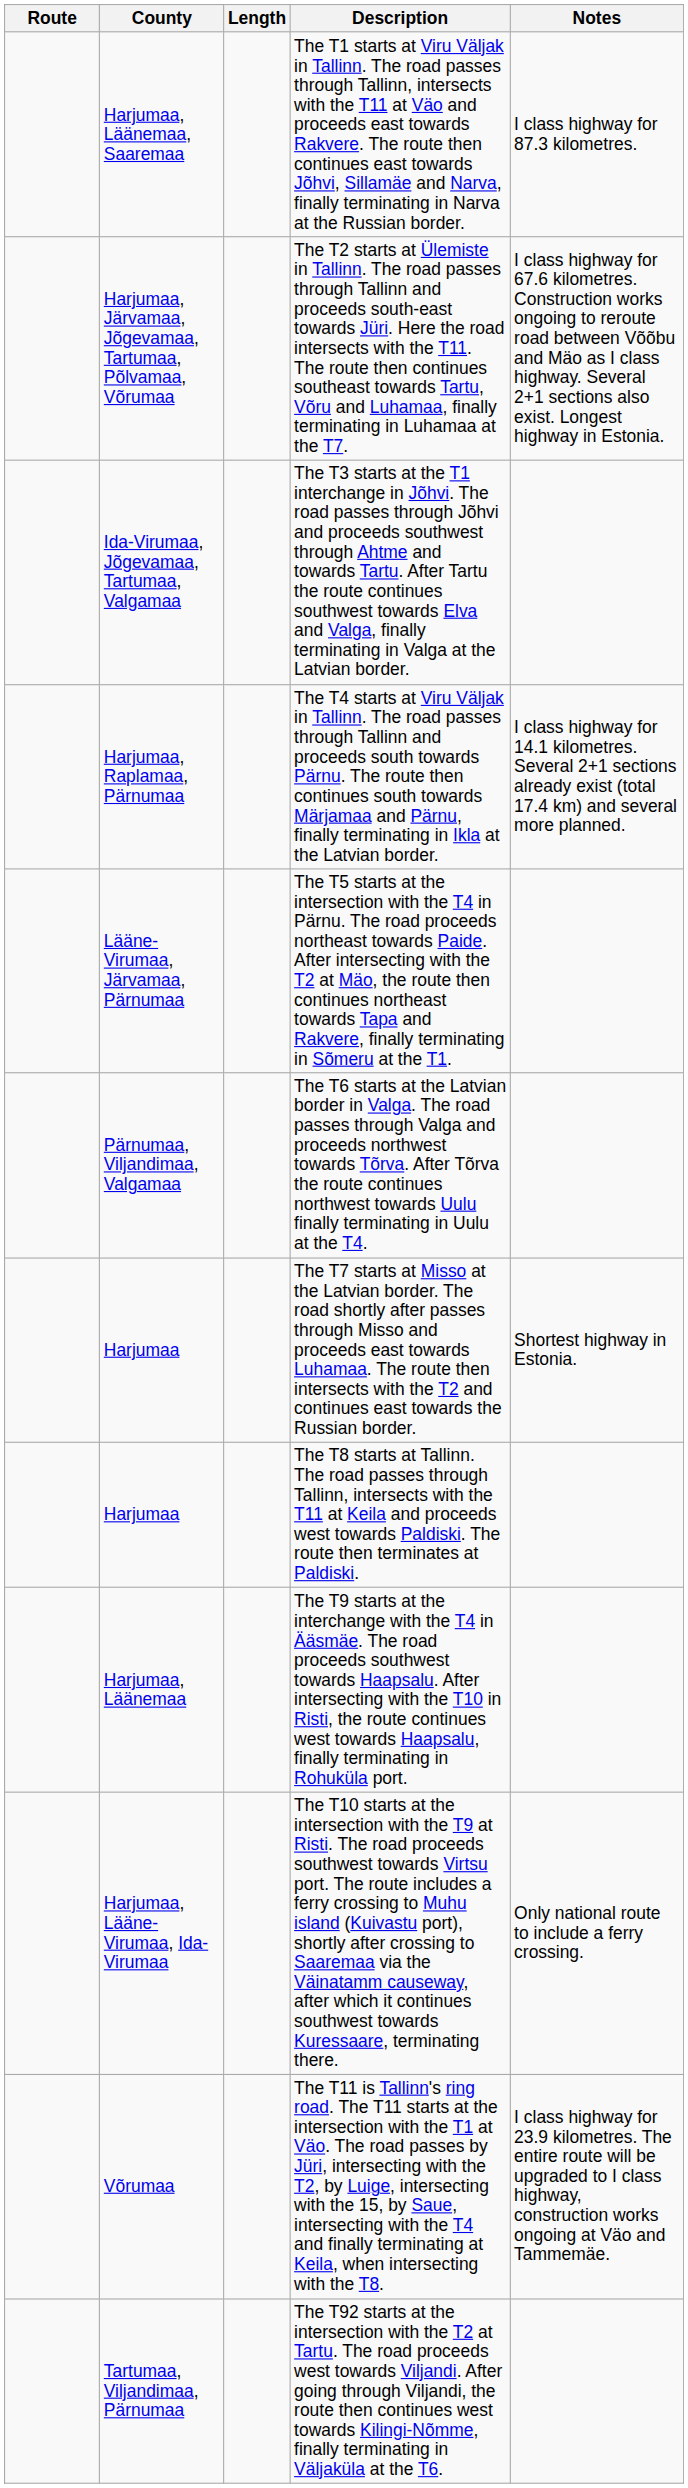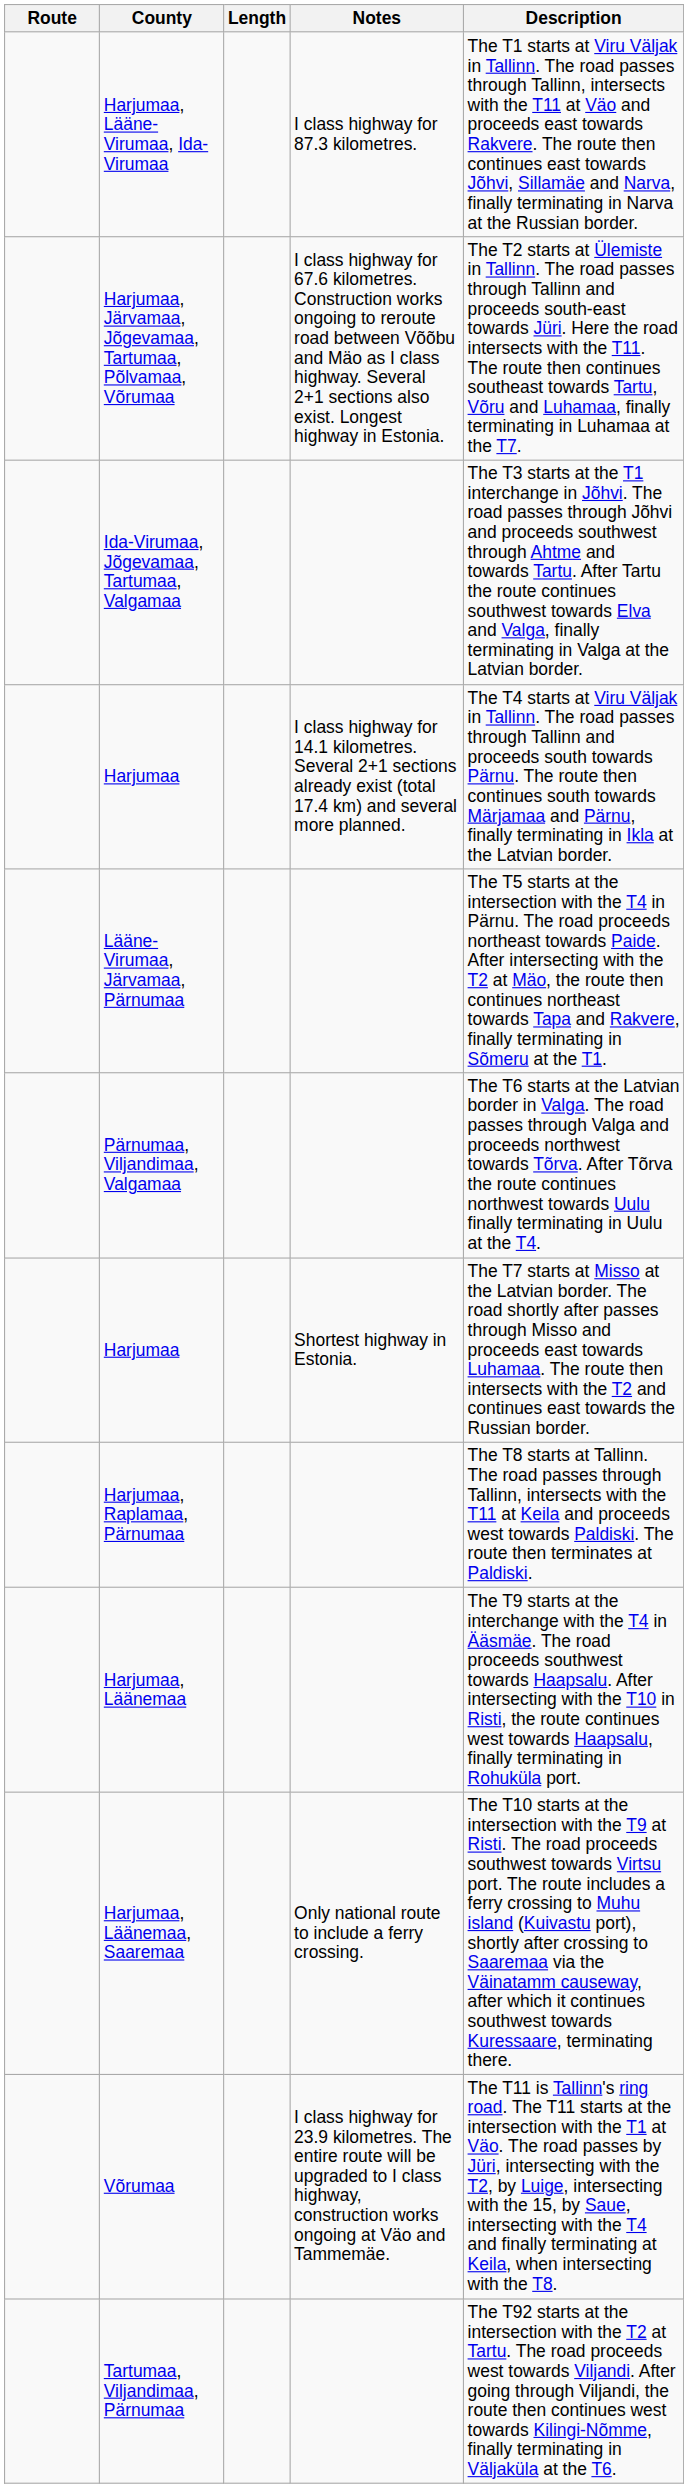columns swapped: (400, 18) <-> (597, 18)
(147, 134) Harjumaa, Läänemaa, Saaremaa -> (156, 134) Harjumaa, Lääne-Virumaa, Ida-Virumaa
(146, 776) Harjumaa, Raplamaa, Pärnumaa -> (142, 776) Harjumaa
(142, 1514) Harjumaa -> (146, 1514) Harjumaa, Raplamaa, Pärnumaa
(156, 1933) Harjumaa, Lääne-Virumaa, Ida-Virumaa -> (147, 1933) Harjumaa, Läänemaa, Saaremaa
